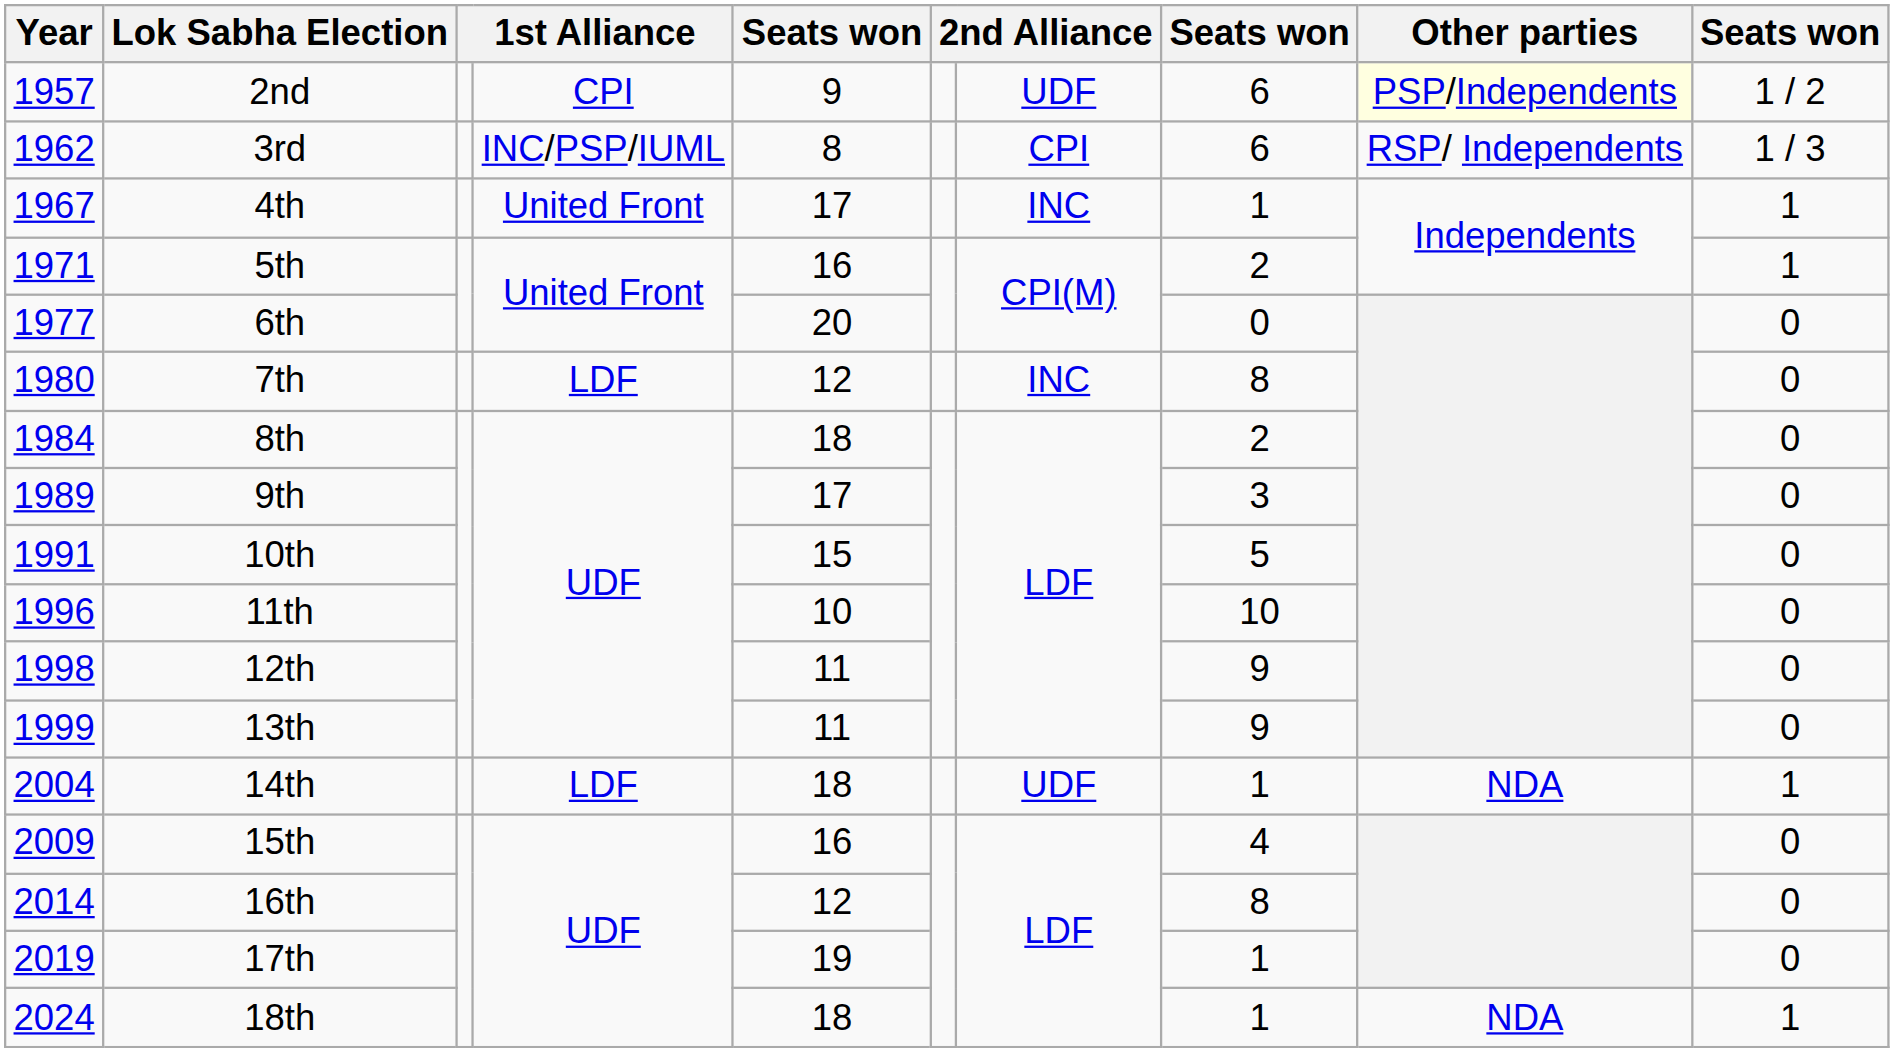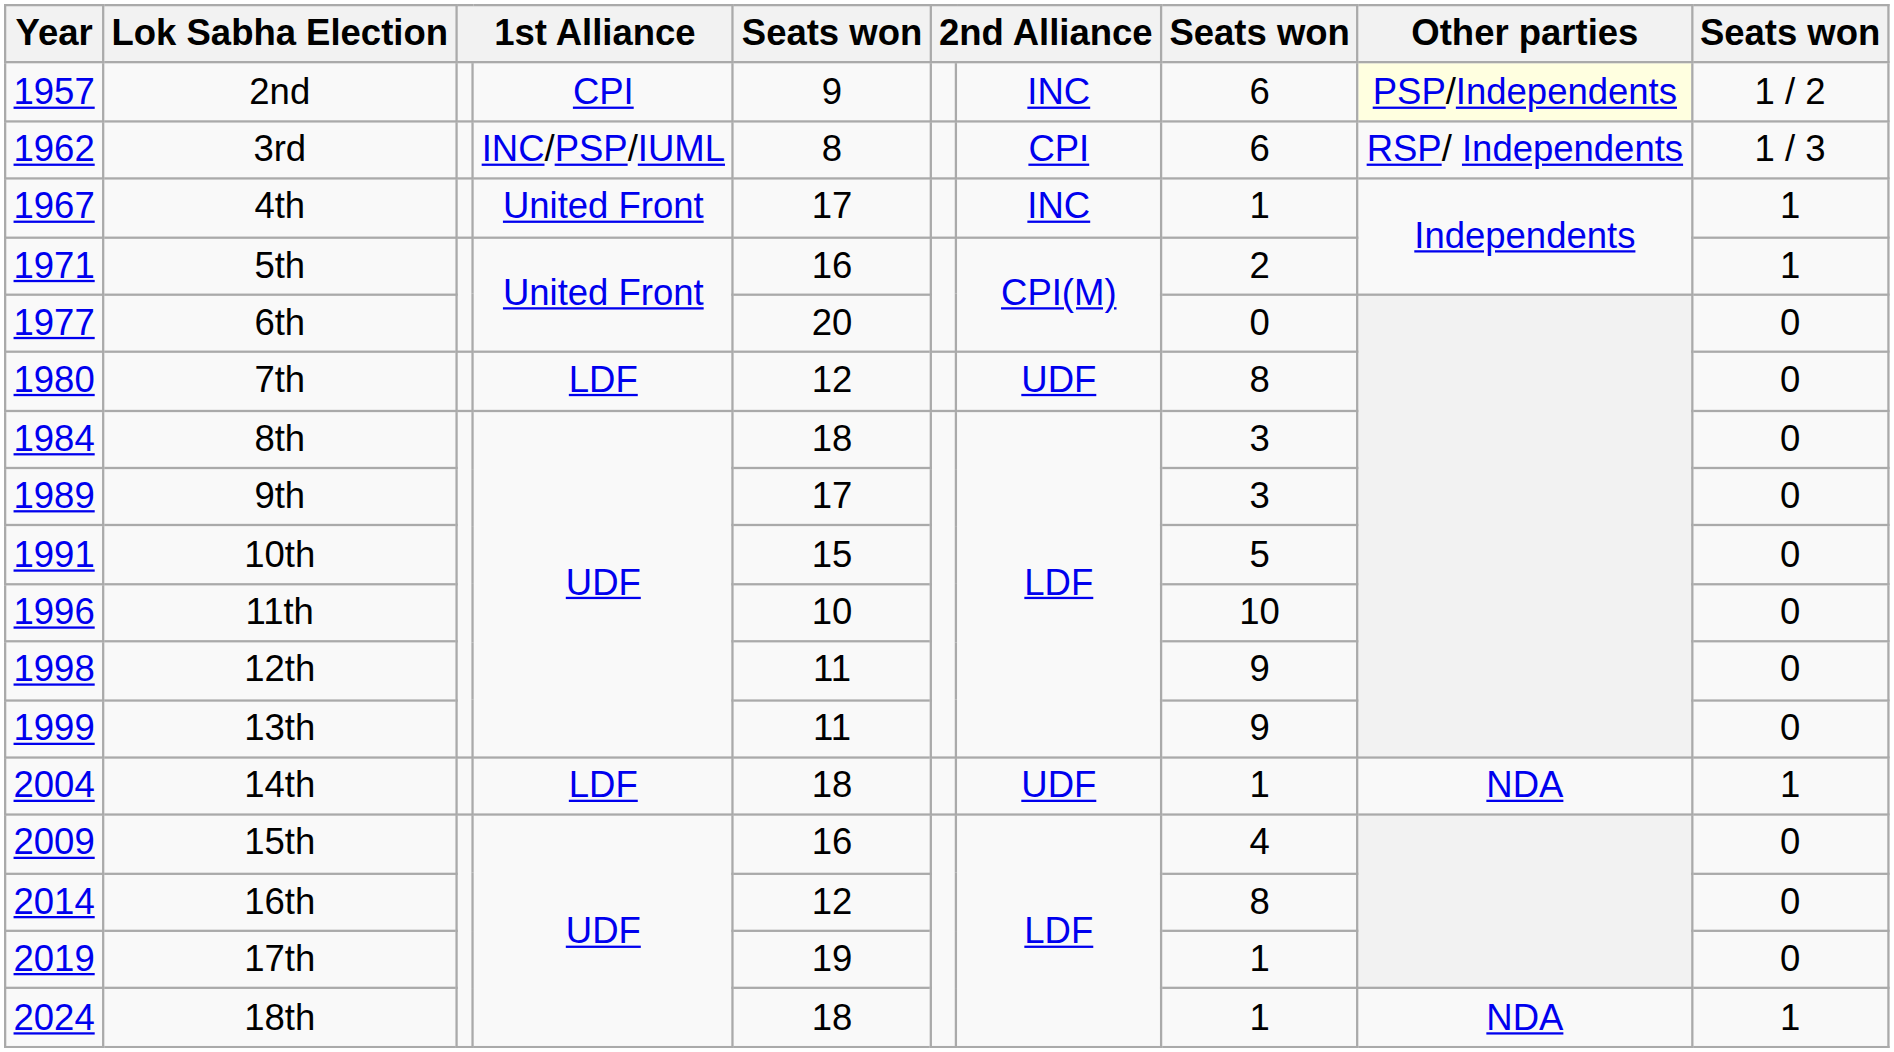(1059, 91) UDF -> (1059, 91) INC
(1059, 380) INC -> (1059, 380) UDF
(1260, 438) 2 -> (1260, 438) 3
